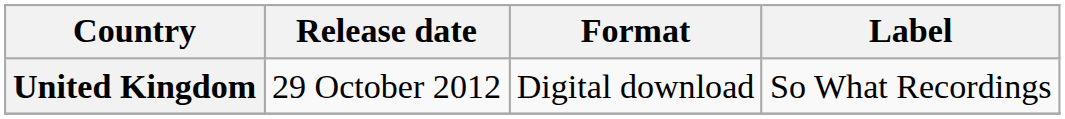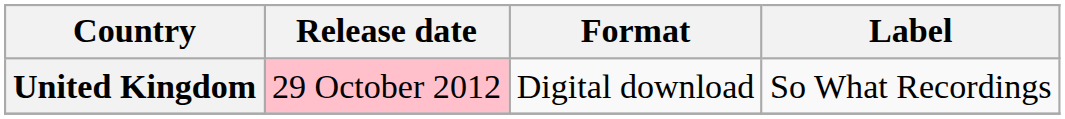(387, 85) no background -> (387, 85) pink background
